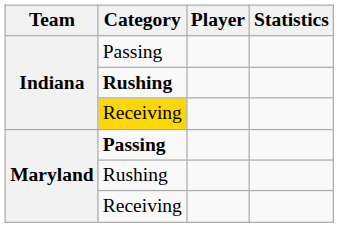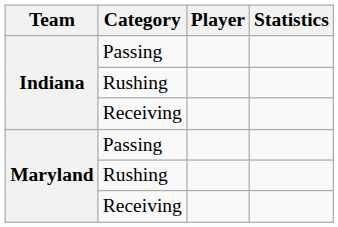(137, 82) bold -> (135, 82) normal
(142, 113) gold background -> (142, 113) no background
(134, 144) bold -> (133, 144) normal
